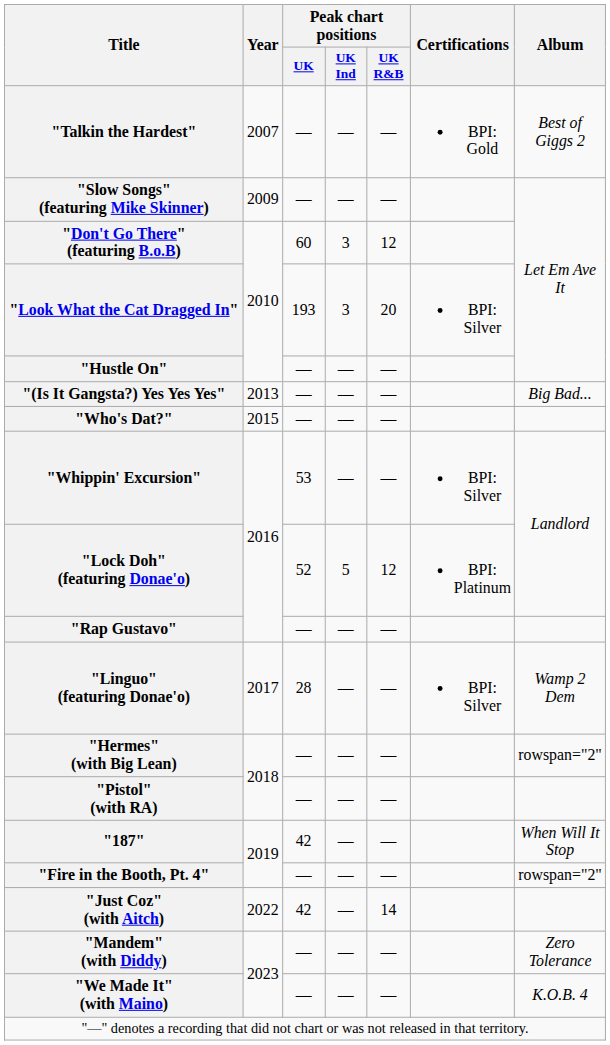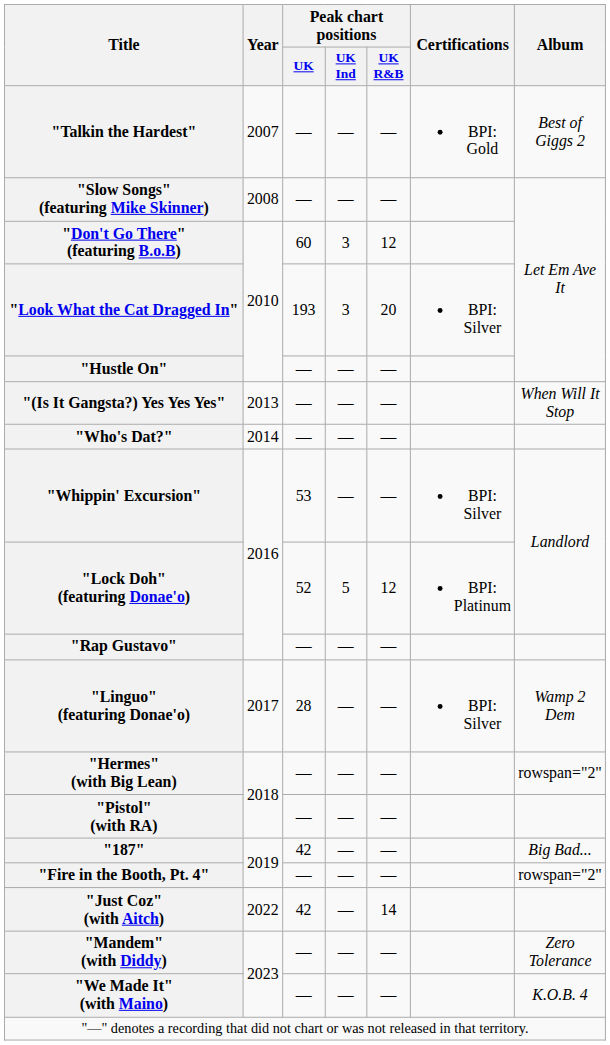(263, 199) 2009 -> (263, 199) 2008
(560, 393) Big Bad... -> (560, 402) When Will It Stop
(263, 419) 2015 -> (263, 436) 2014
(560, 841) When Will It Stop -> (560, 850) Big Bad...
